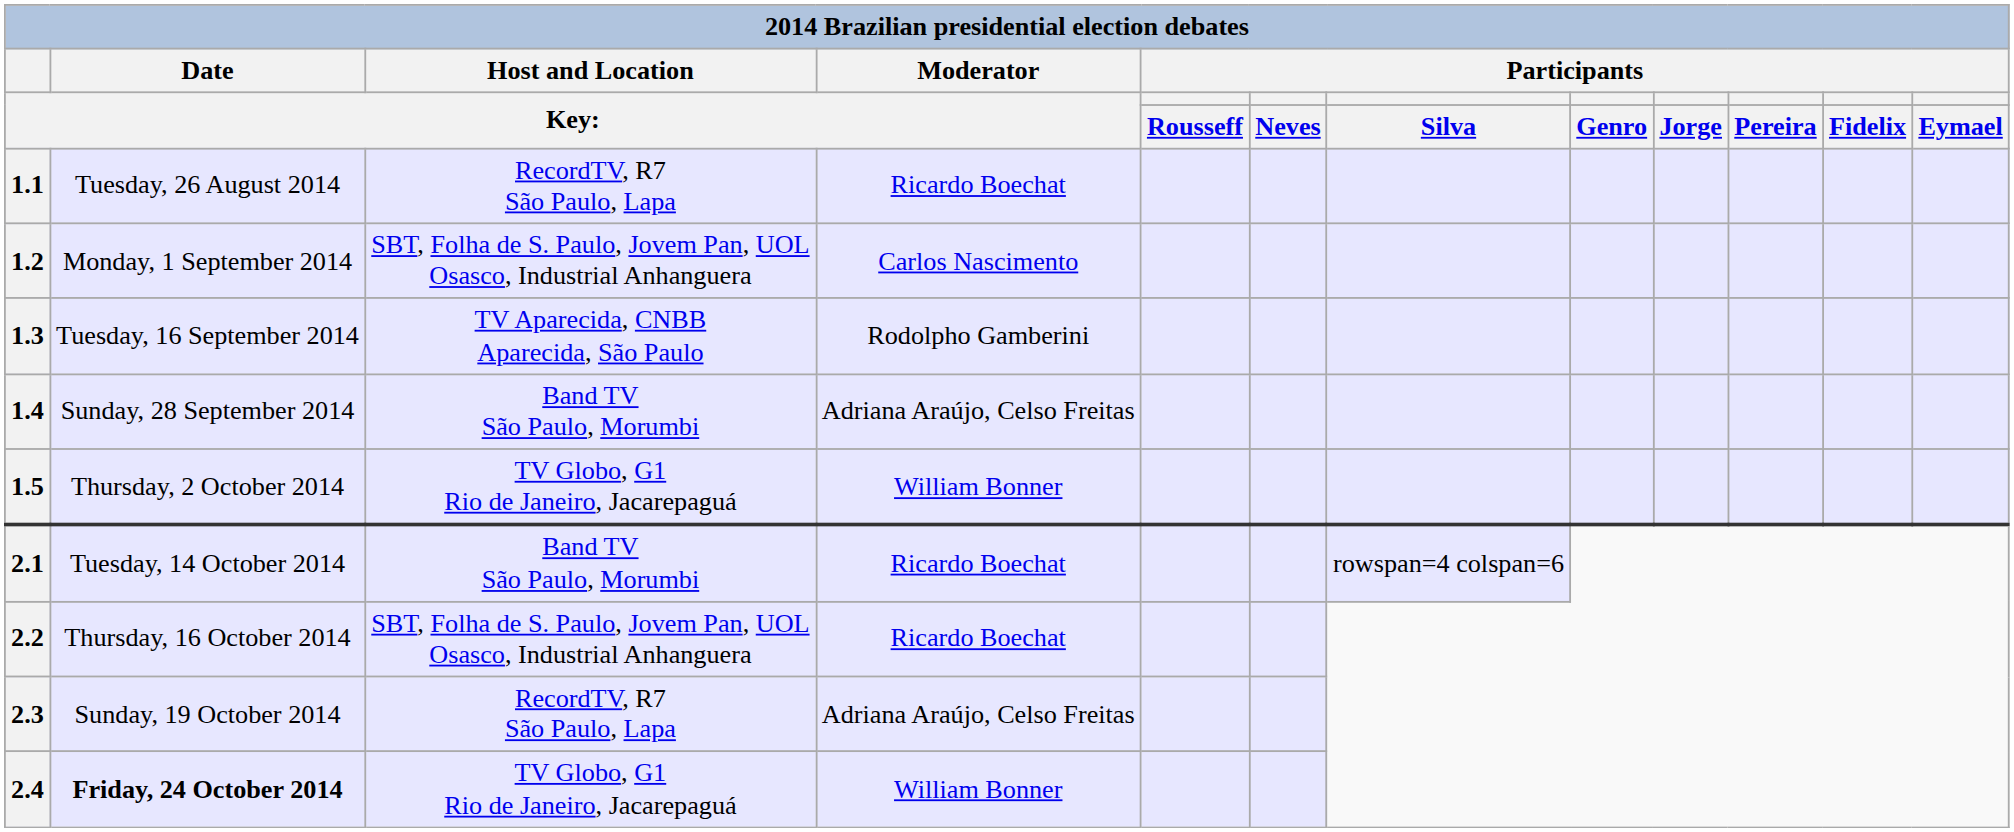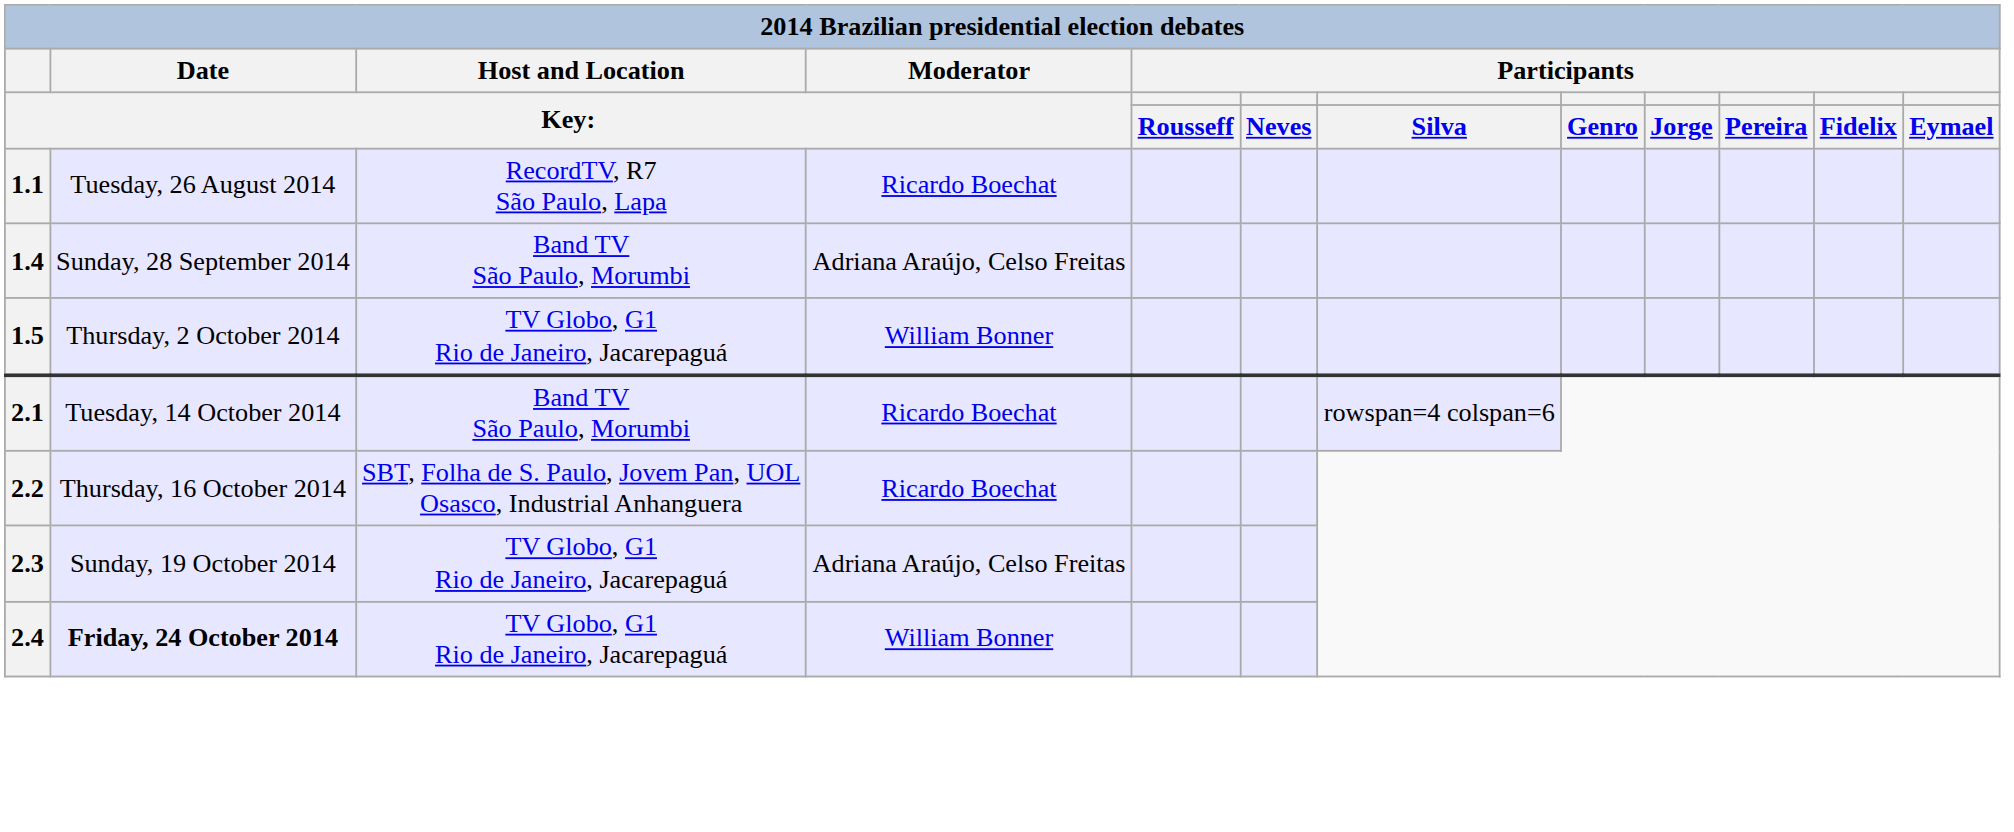- row: (27, 260)
- row: (27, 336)
(590, 713) RecordTV, R7 São Paulo, Lapa -> (581, 563) TV Globo, G1 Rio de Janeiro, Jacarepaguá
